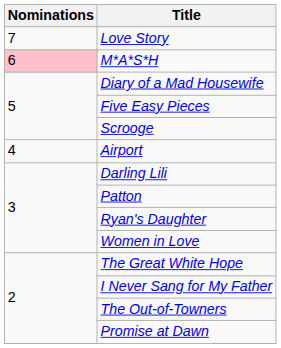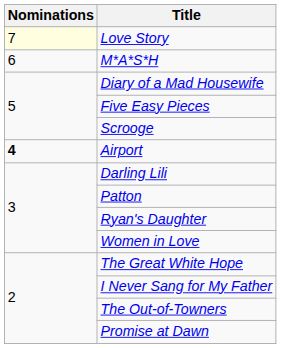(12, 38) no background -> (12, 38) lightyellow background
(12, 60) pink background -> (12, 60) no background
(12, 151) normal -> (12, 151) bold
